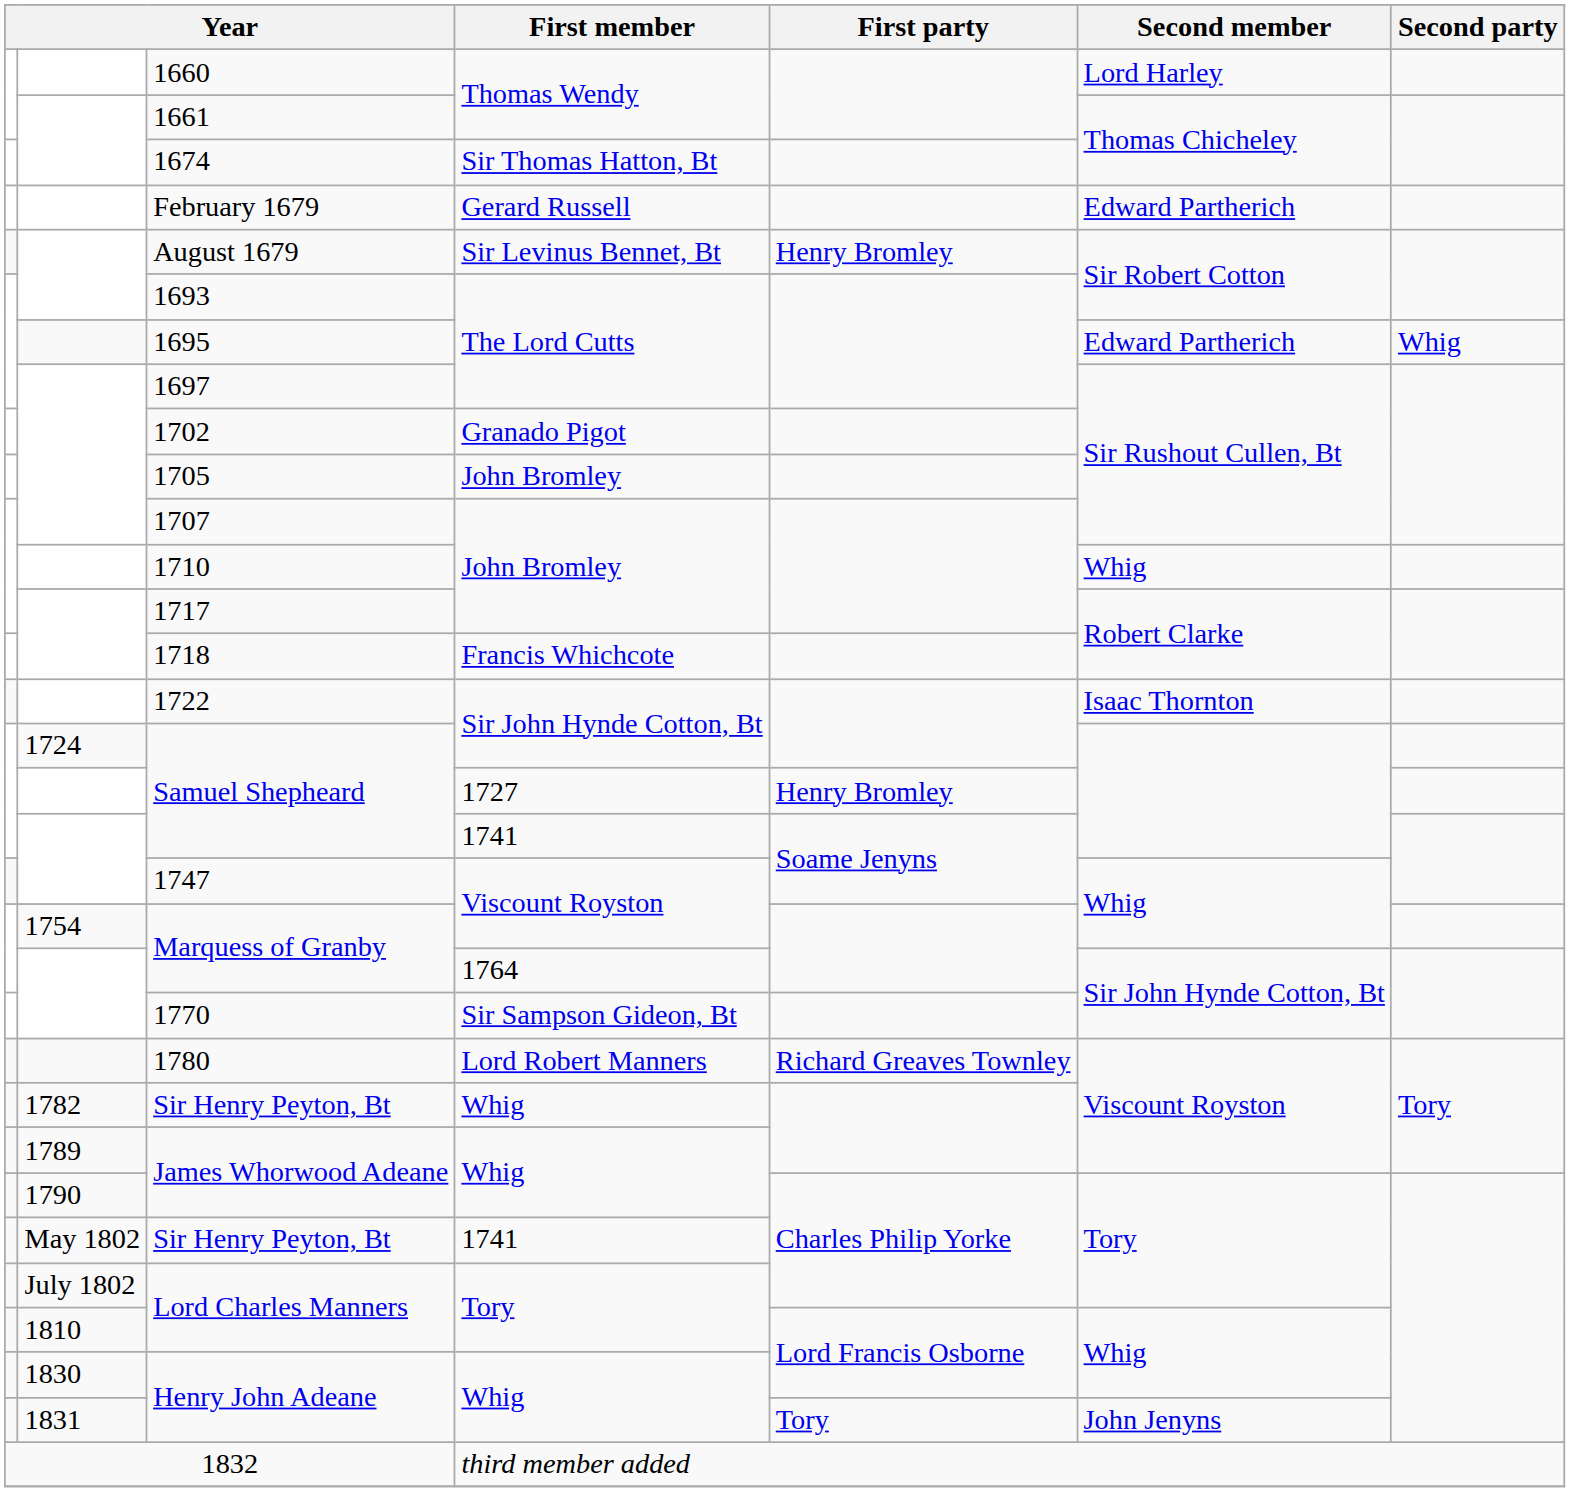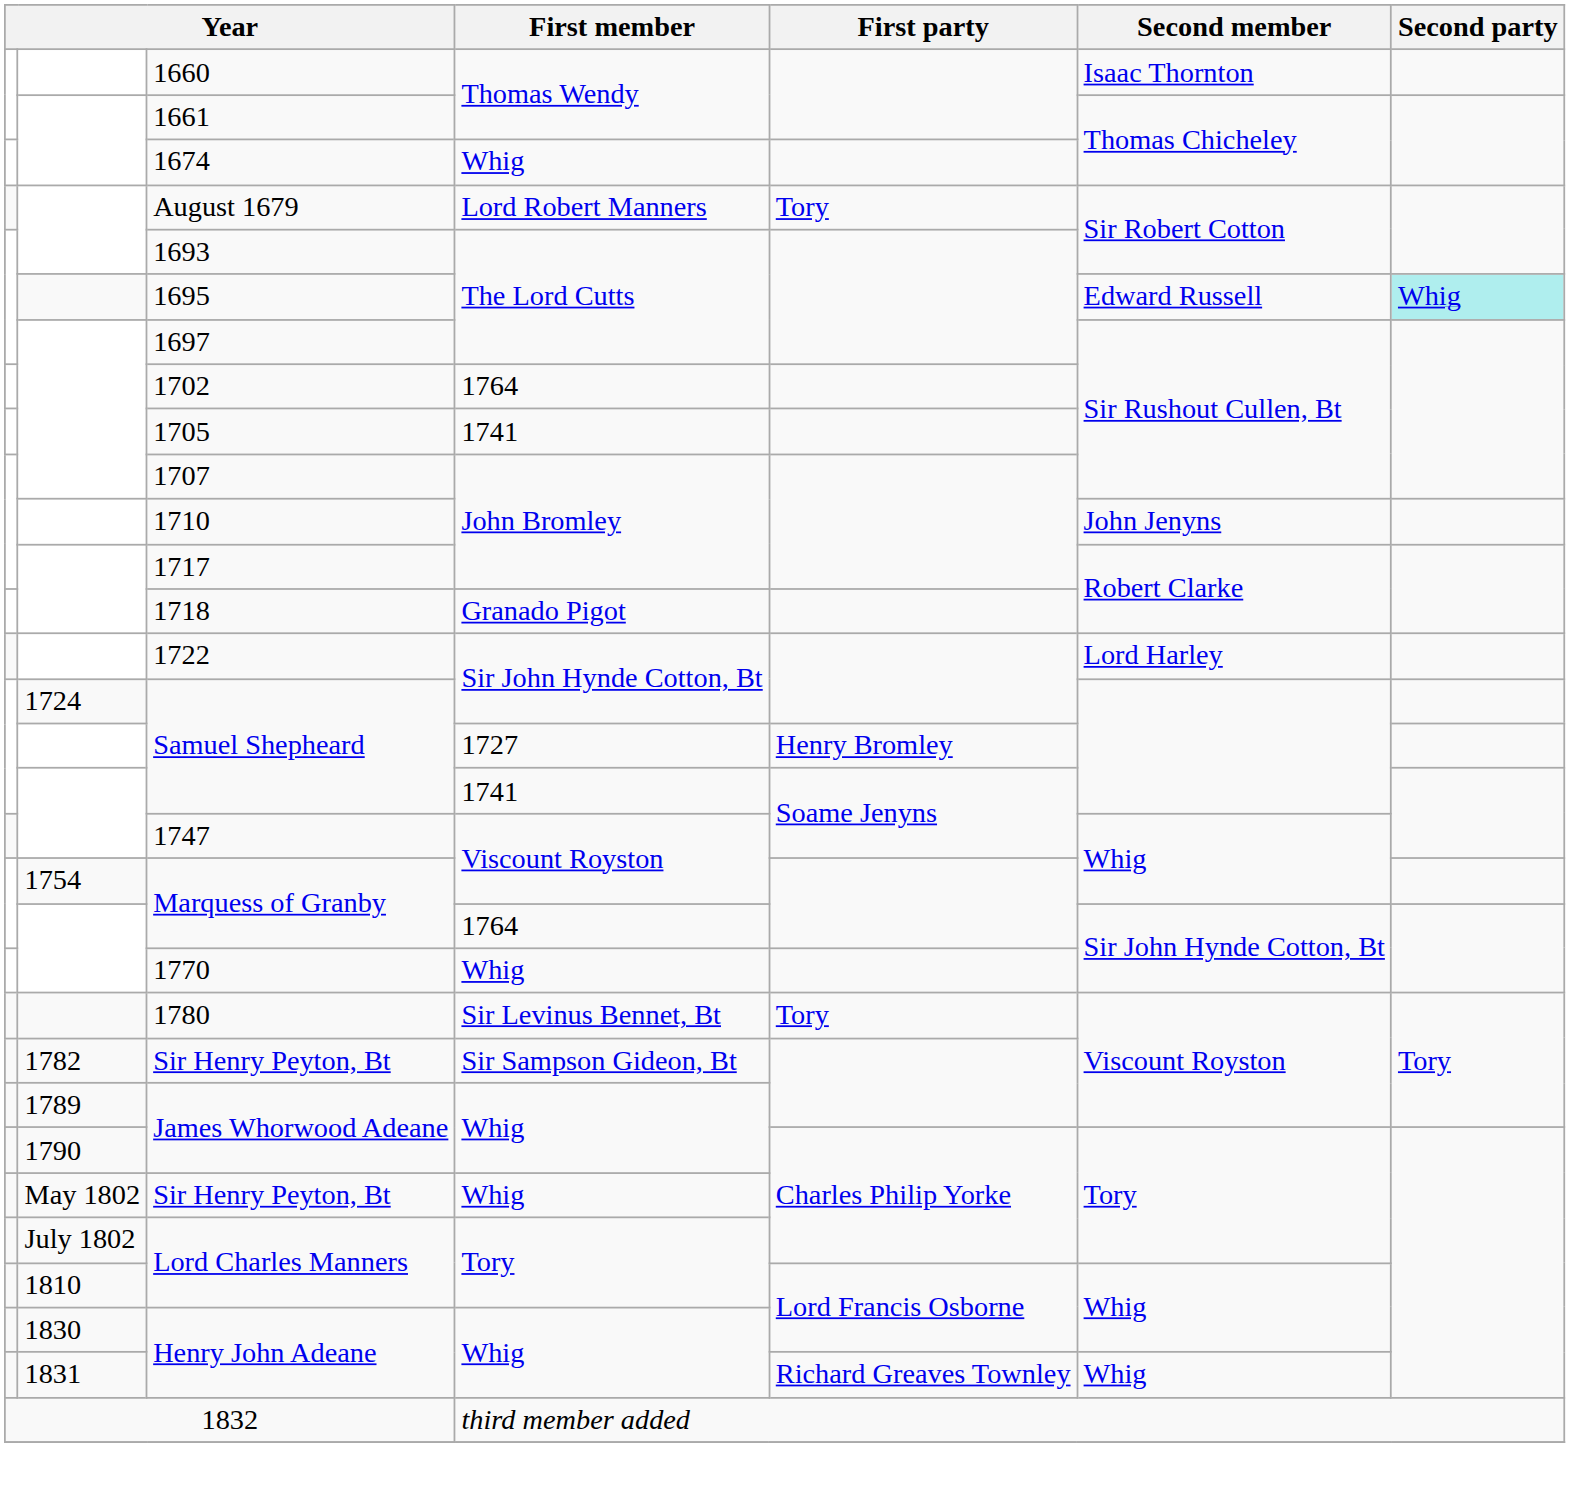(1153, 71) Lord Harley -> (1169, 71) Isaac Thornton
(589, 161) Sir Thomas Hatton, Bt -> (493, 161) Whig
- row: (82, 207)
(591, 251) Sir Levinus Bennet, Bt -> (584, 206) Lord Robert Manners
(864, 251) Henry Bromley -> (802, 206) Tory
(1189, 341) Edward Partherich -> (1173, 296) Edward Russell
(1429, 341) no background -> (1429, 296) paleturquoise background
(544, 431) Granado Pigot -> (490, 386) 1764
(541, 476) John Bromley -> (490, 431) 1741
(1115, 565) Whig -> (1152, 521) John Jenyns
(568, 655) Francis Whichcote -> (544, 610) Granado Pigot
(1169, 700) Isaac Thornton -> (1153, 655) Lord Harley
(599, 1015) Sir Sampson Gideon, Bt -> (493, 970) Whig
(584, 1059) Lord Robert Manners -> (591, 1015) Sir Levinus Bennet, Bt
(923, 1059) Richard Greaves Townley -> (802, 1015) Tory
(493, 1104) Whig -> (599, 1059) Sir Sampson Gideon, Bt
(490, 1239) 1741 -> (493, 1194) Whig
(802, 1419) Tory -> (923, 1374) Richard Greaves Townley
(1152, 1419) John Jenyns -> (1115, 1374) Whig
